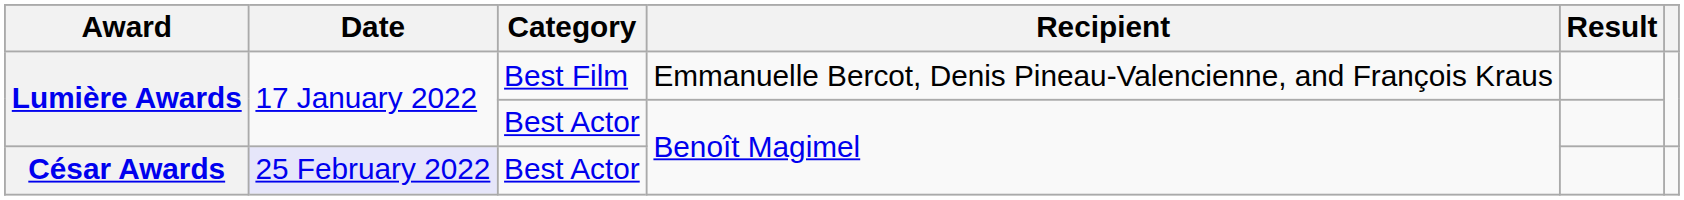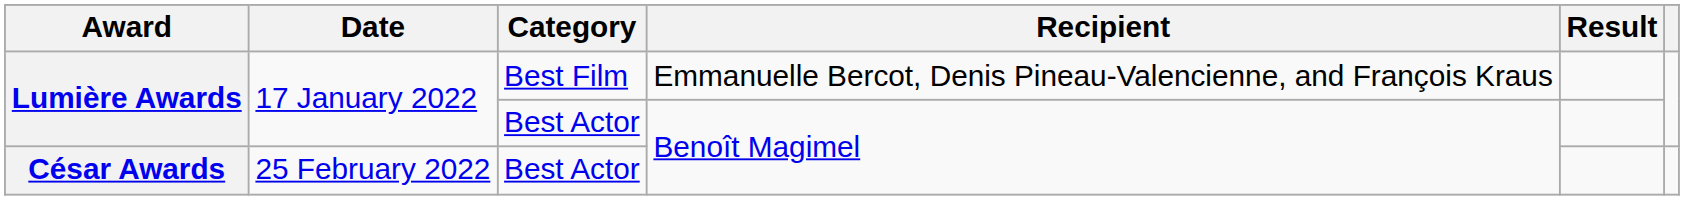(373, 169) lavender background -> (373, 169) no background
